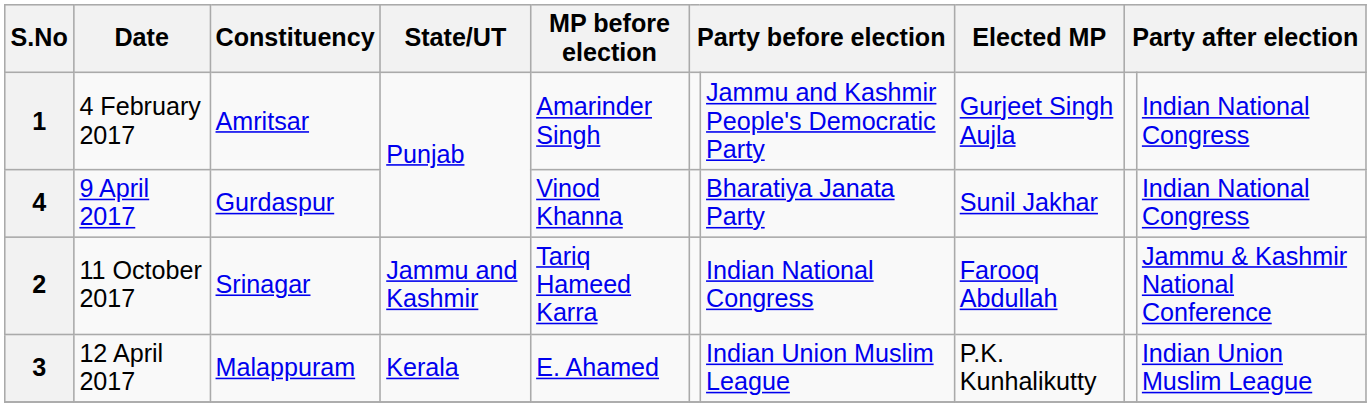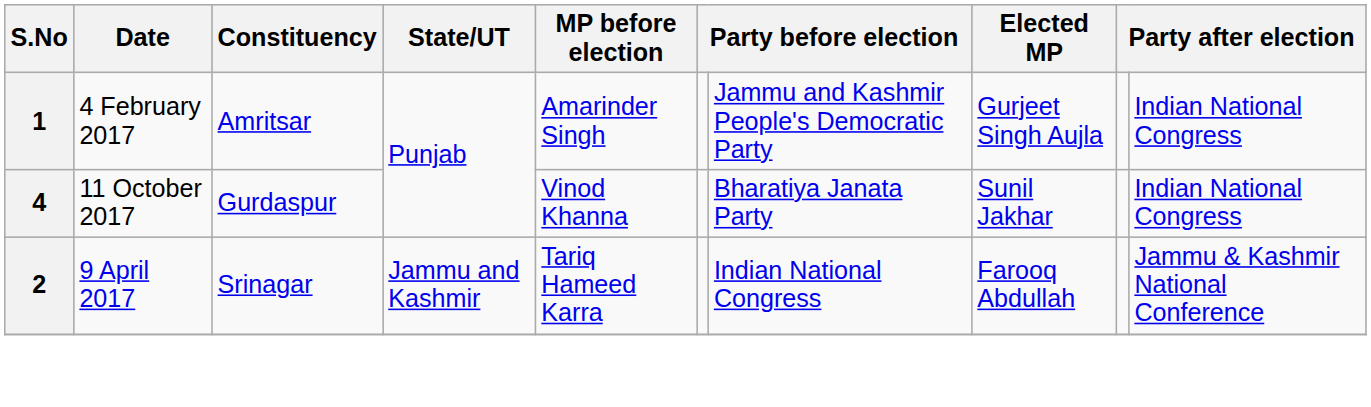(114, 203) 9 April 2017 -> (141, 203) 11 October 2017
(141, 285) 11 October 2017 -> (114, 285) 9 April 2017
- row: (39, 367)
